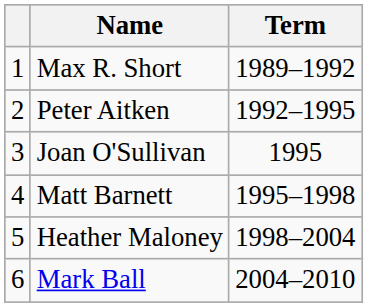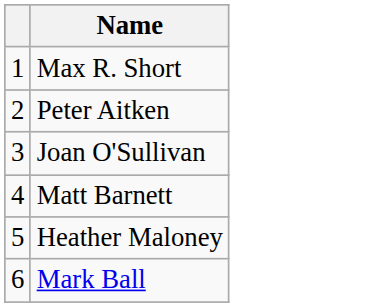- column: (295, 25)
